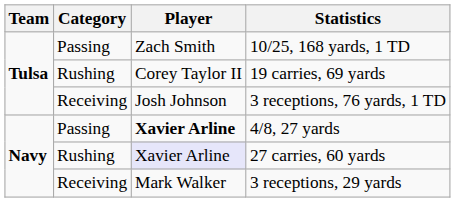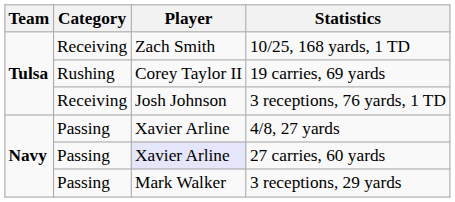(83, 45) Passing -> (92, 45) Receiving
(185, 128) bold -> (182, 128) normal
(86, 155) Rushing -> (83, 155) Passing
(92, 182) Receiving -> (83, 182) Passing
